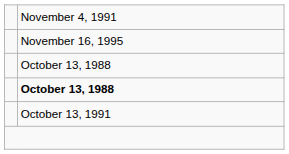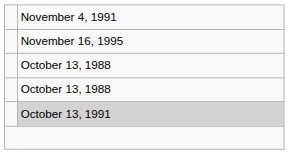(67, 89) bold -> (66, 89) normal
(66, 114) no background -> (66, 114) lightgrey background
